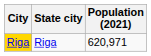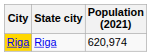(107, 42) 620,971 -> (107, 42) 620,974
